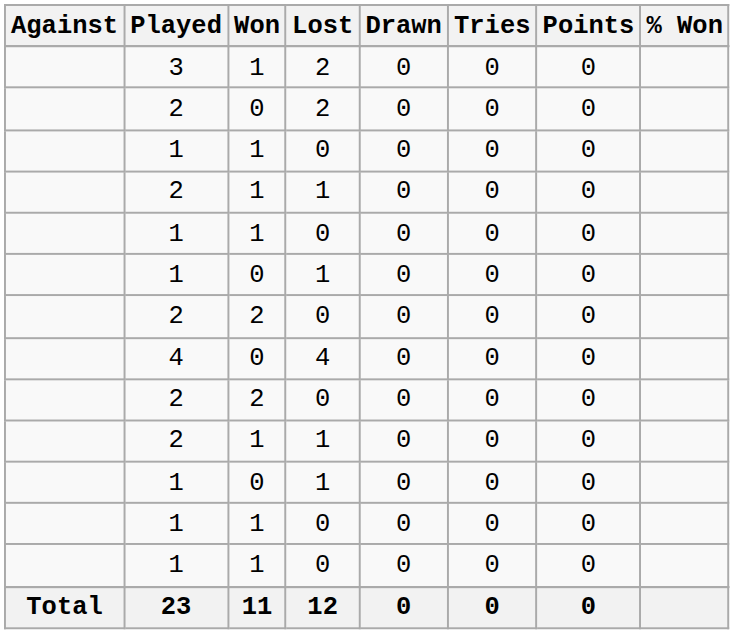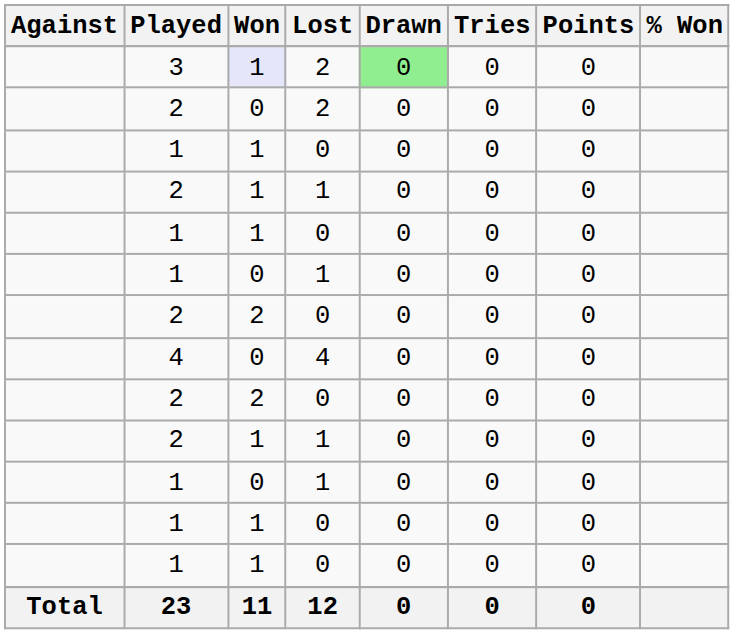(257, 67) no background -> (257, 67) lavender background
(404, 67) no background -> (404, 67) lightgreen background
